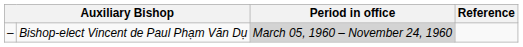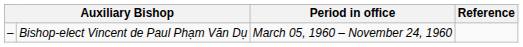(352, 32) lightgrey background -> (352, 32) no background
